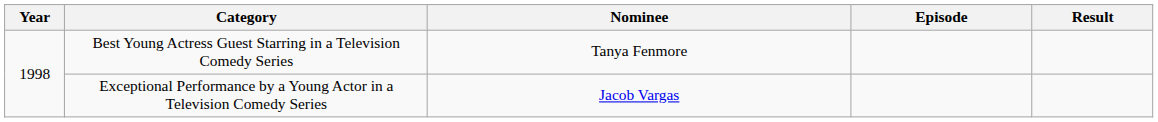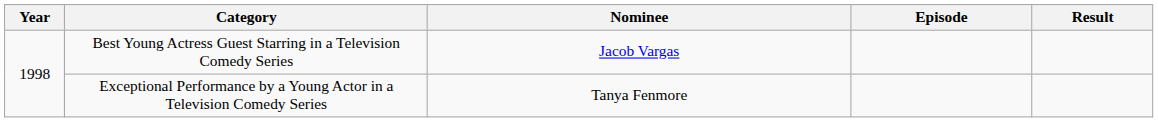(639, 52) Tanya Fenmore -> (639, 52) Jacob Vargas
(639, 95) Jacob Vargas -> (639, 95) Tanya Fenmore
